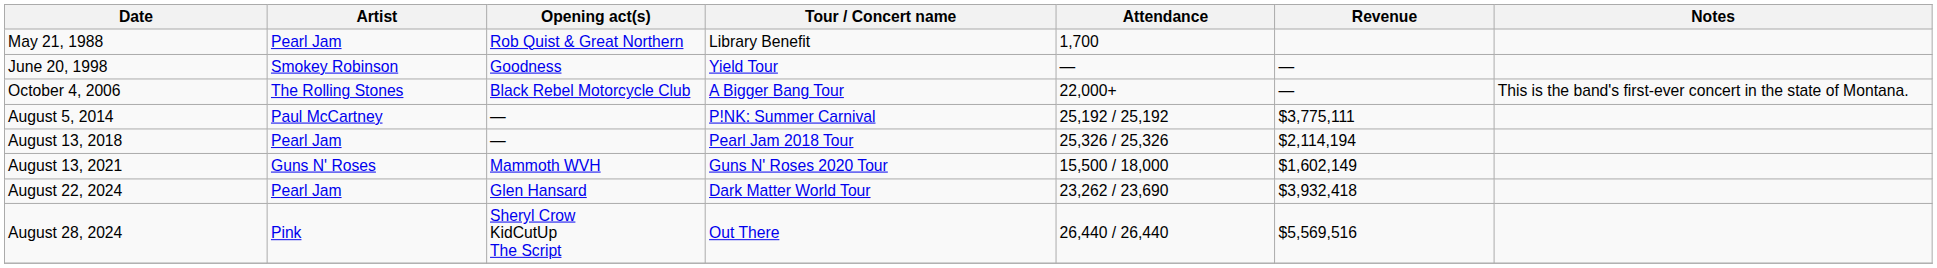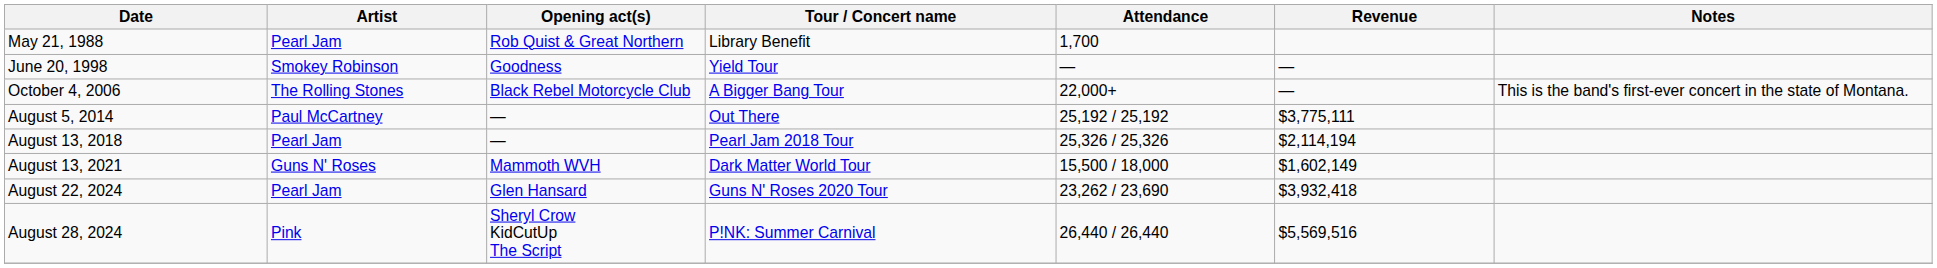(792, 116) P!NK: Summer Carnival -> (744, 116) Out There
(798, 166) Guns N' Roses 2020 Tour -> (790, 166) Dark Matter World Tour
(790, 191) Dark Matter World Tour -> (798, 191) Guns N' Roses 2020 Tour
(744, 233) Out There -> (792, 233) P!NK: Summer Carnival
